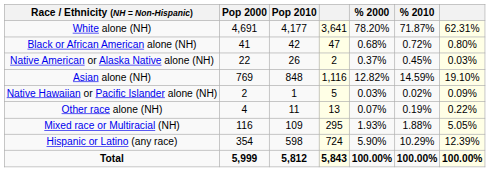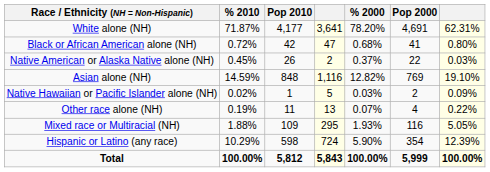columns swapped: (244, 12) <-> (417, 12)
